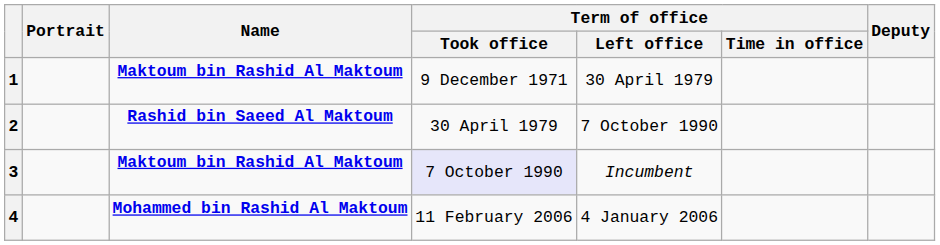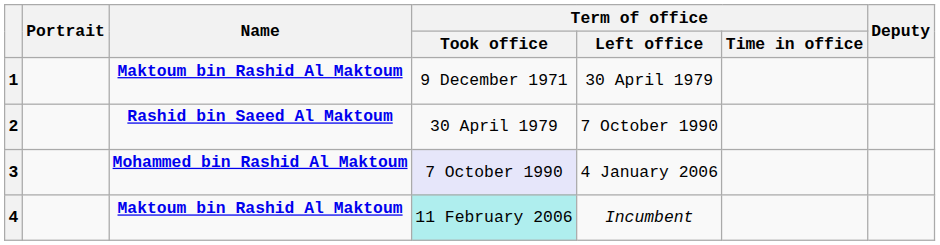(260, 163) Maktoum bin Rashid Al Maktoum -> (260, 163) Mohammed bin Rashid Al Maktoum
(649, 172) Incumbent -> (649, 172) 4 January 2006
(260, 208) Mohammed bin Rashid Al Maktoum -> (260, 208) Maktoum bin Rashid Al Maktoum
(494, 218) no background -> (494, 218) paleturquoise background
(649, 218) 4 January 2006 -> (649, 218) Incumbent
